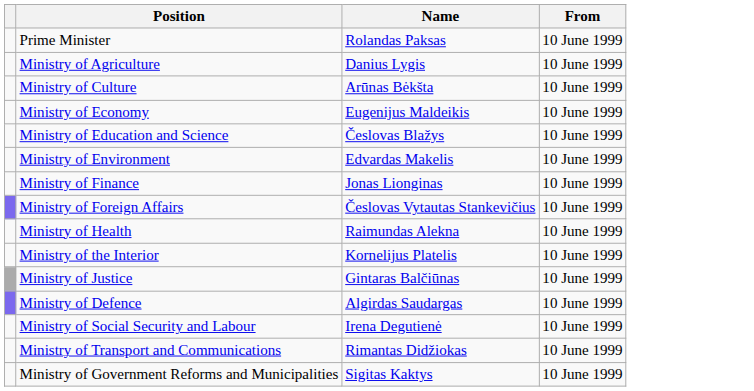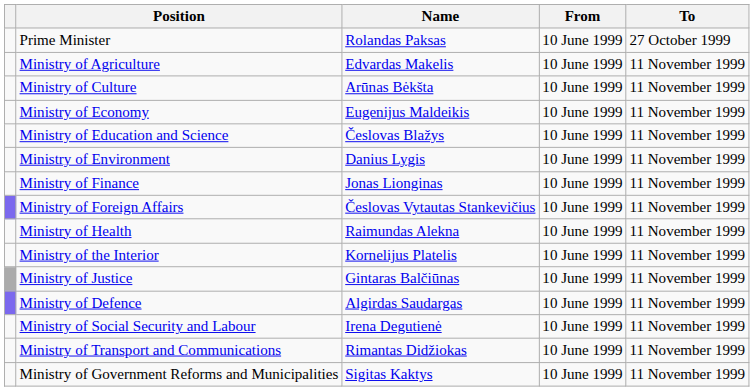+ column: (687, 16)
(385, 64) Danius Lygis -> (399, 64) Edvardas Makelis
(399, 159) Edvardas Makelis -> (385, 159) Danius Lygis
